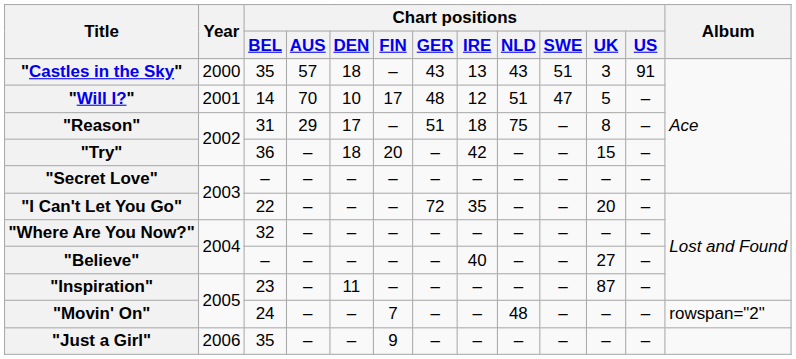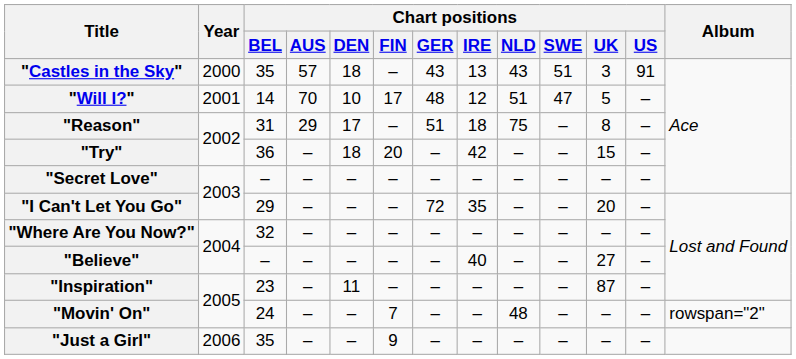(265, 206) 22 -> (265, 206) 29
